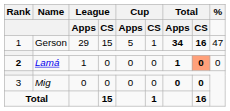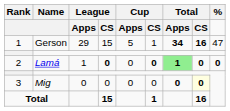(18, 63) bold -> (18, 63) normal
(107, 63) normal -> (107, 63) bold
(154, 63) normal -> (154, 63) bold
(178, 63) no background -> (178, 63) lightgreen background
(201, 63) lightsalmon background -> (201, 63) no background
(218, 63) normal -> (218, 63) bold
(201, 83) no background -> (201, 83) lightyellow background
